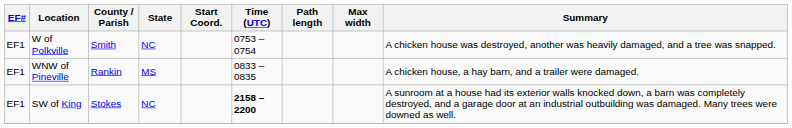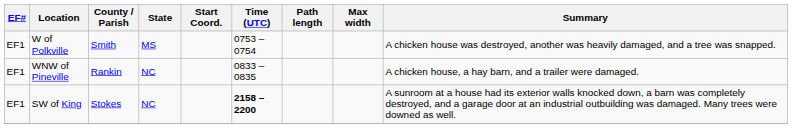(148, 44) NC -> (149, 44) MS
(149, 71) MS -> (148, 71) NC
